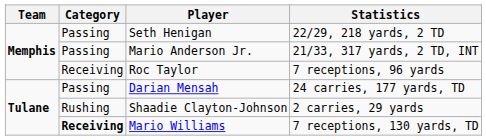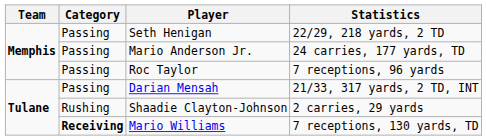(386, 51) 21/33, 317 yards, 2 TD, INT -> (379, 51) 24 carries, 177 yards, TD
(92, 70) Receiving -> (86, 70) Passing
(379, 89) 24 carries, 177 yards, TD -> (386, 89) 21/33, 317 yards, 2 TD, INT
